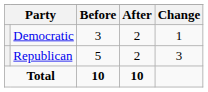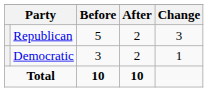rows swapped: (43, 55) <-> (44, 35)
